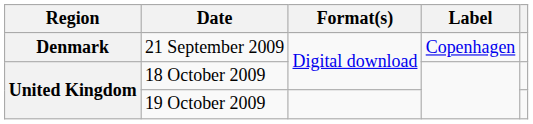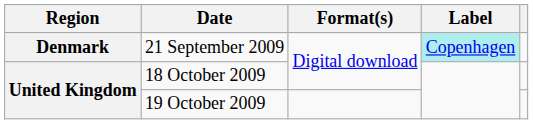(471, 47) no background -> (471, 47) paleturquoise background
